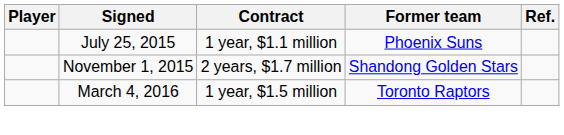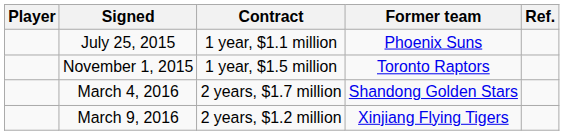(271, 67) 2 years, $1.7 million -> (271, 67) 1 year, $1.5 million
(433, 67) Shandong Golden Stars -> (433, 67) Toronto Raptors
(271, 92) 1 year, $1.5 million -> (271, 92) 2 years, $1.7 million
(433, 92) Toronto Raptors -> (433, 92) Shandong Golden Stars
+ row: (128, 117)
